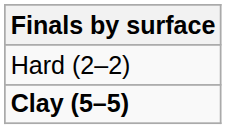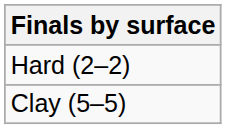(70, 104) bold -> (69, 104) normal
